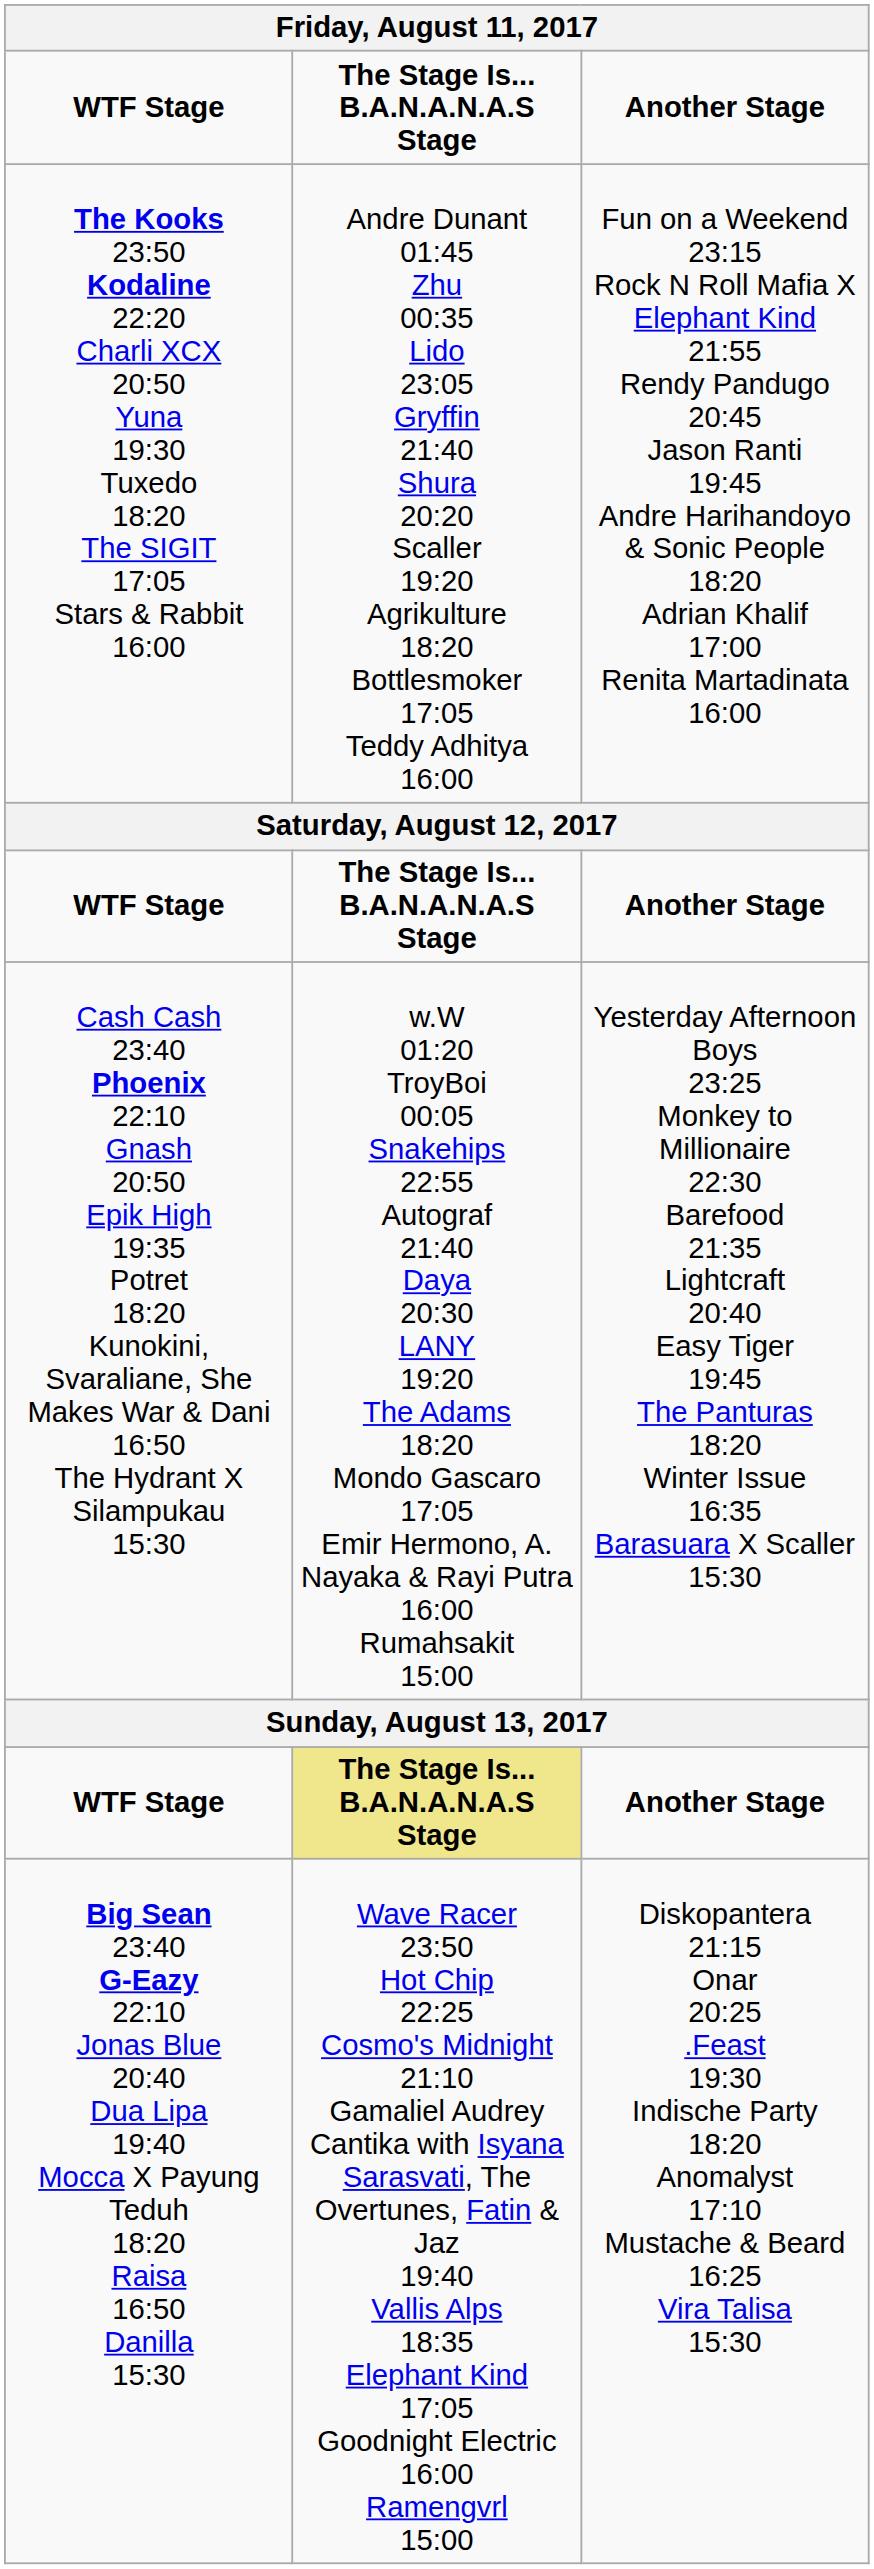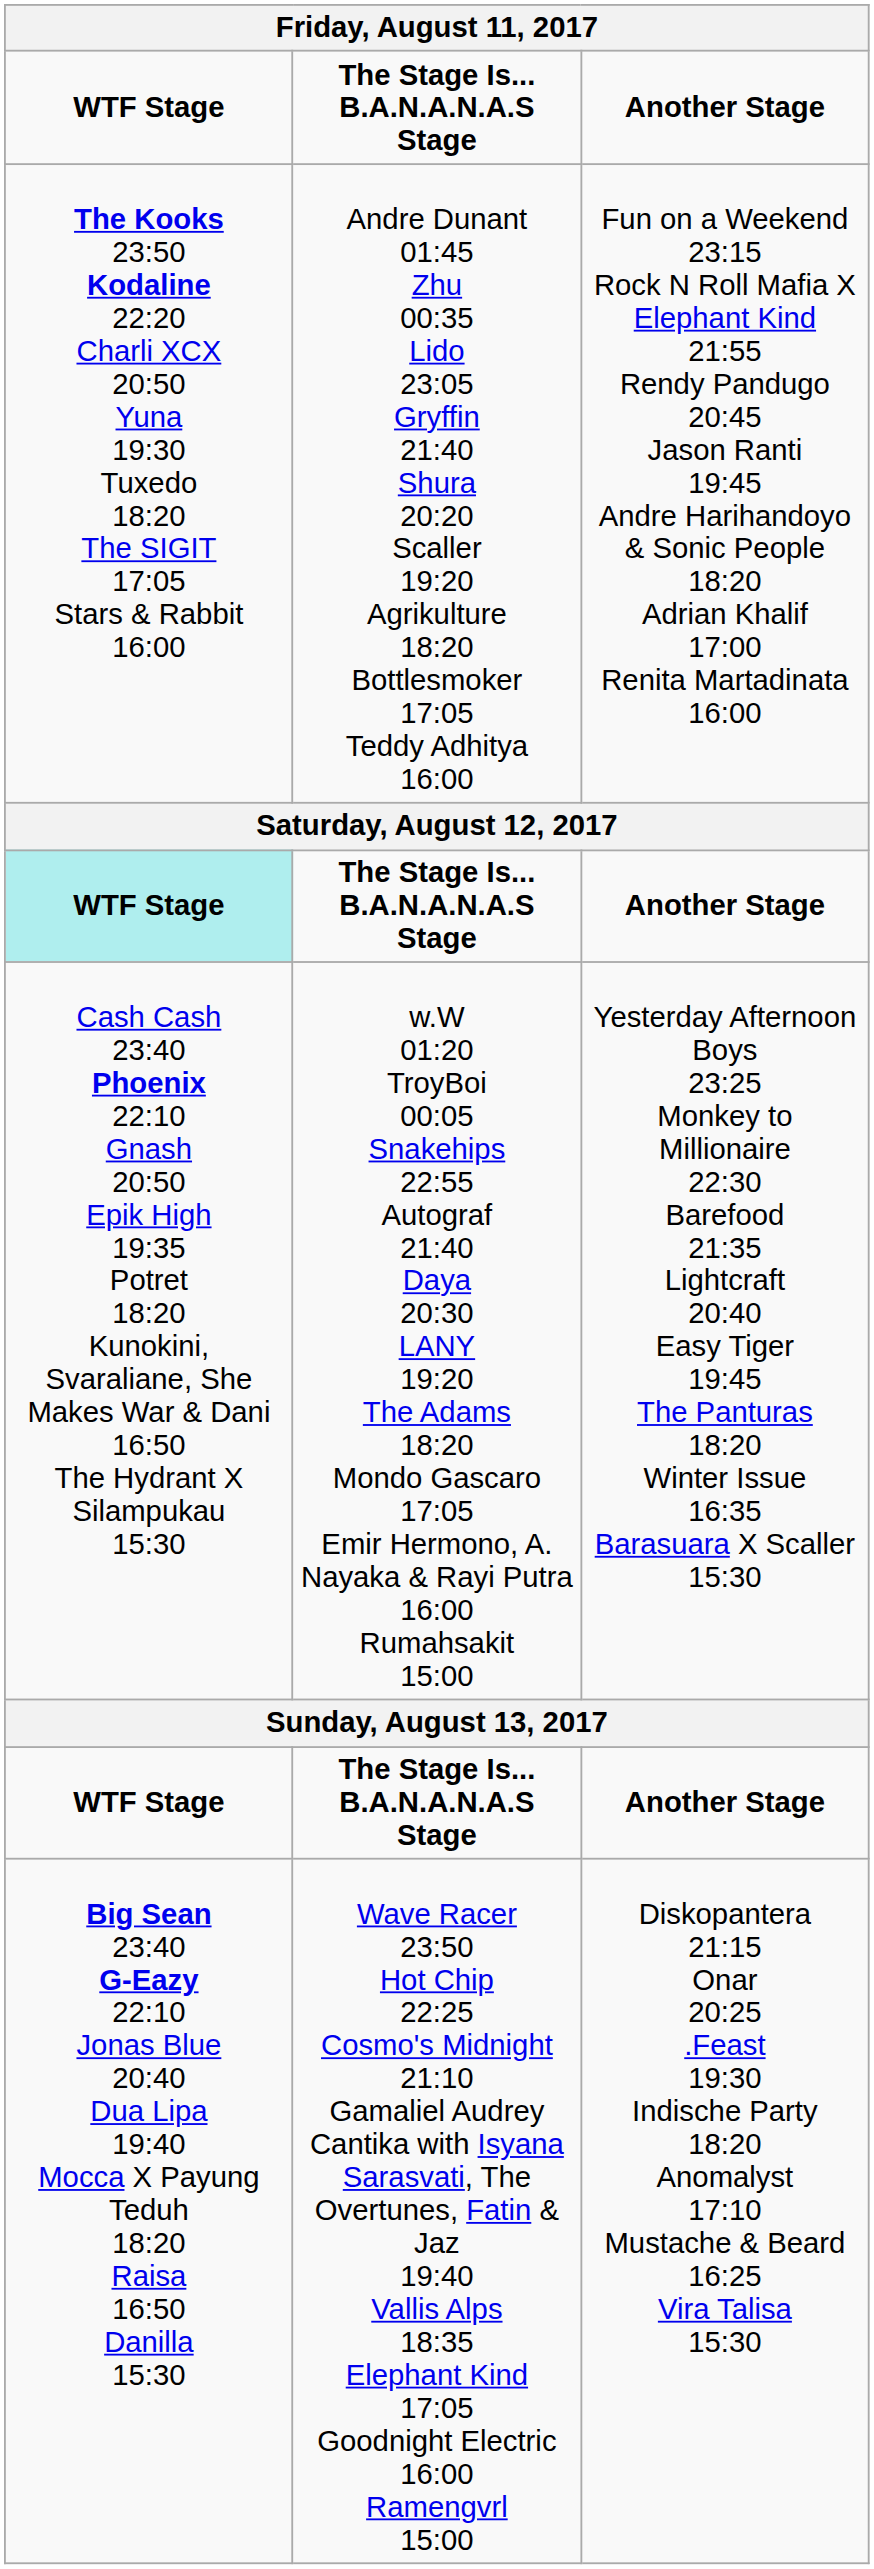(149, 905) no background -> (149, 905) paleturquoise background
(437, 1802) khaki background -> (437, 1802) no background
